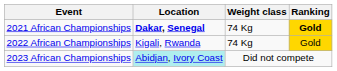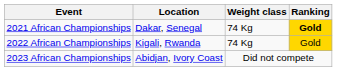(170, 27) bold -> (169, 27) normal
(179, 58) paleturquoise background -> (179, 58) no background
